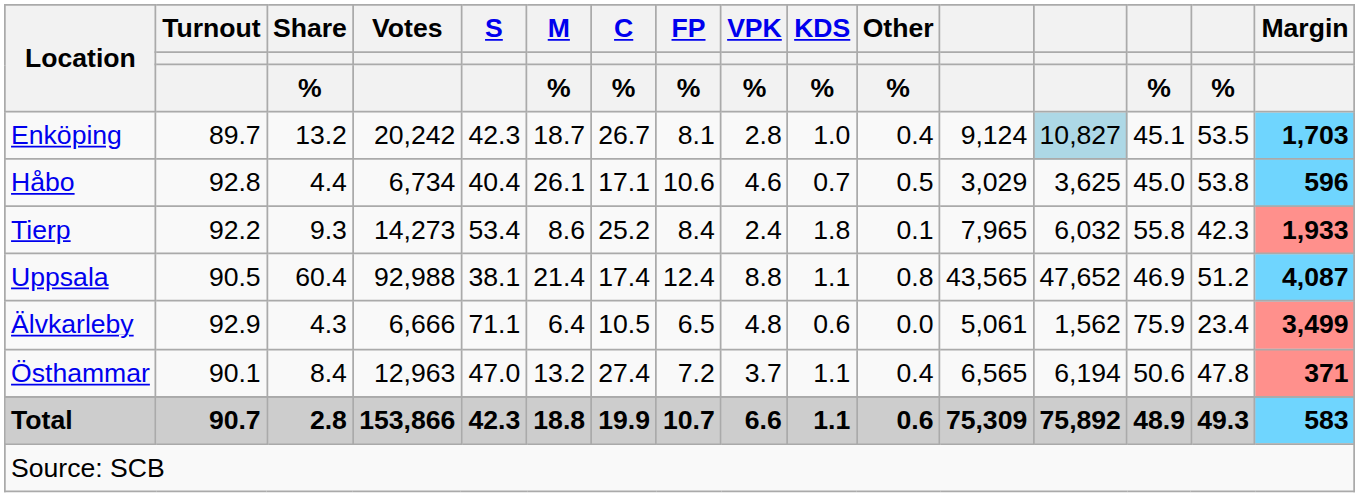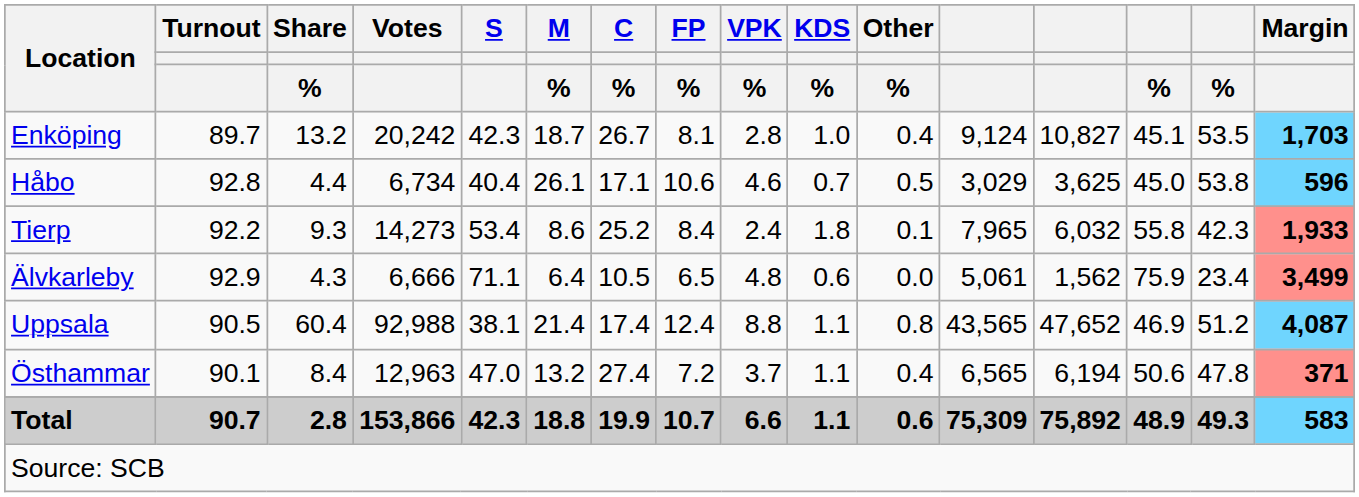(1080, 135) lightblue background -> (1080, 135) no background
rows swapped: (60, 277) <-> (72, 324)
